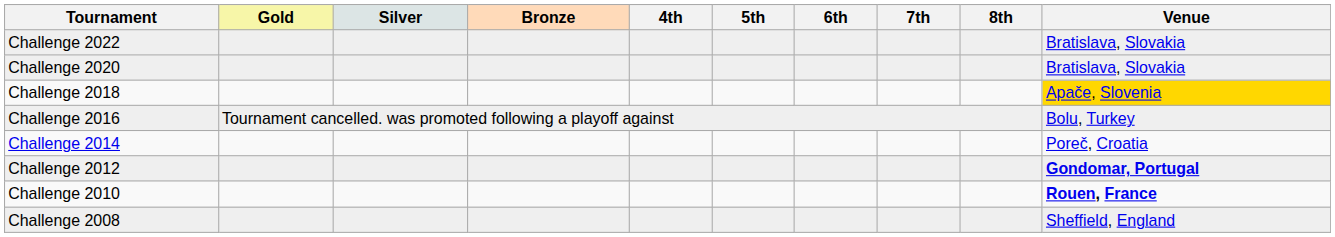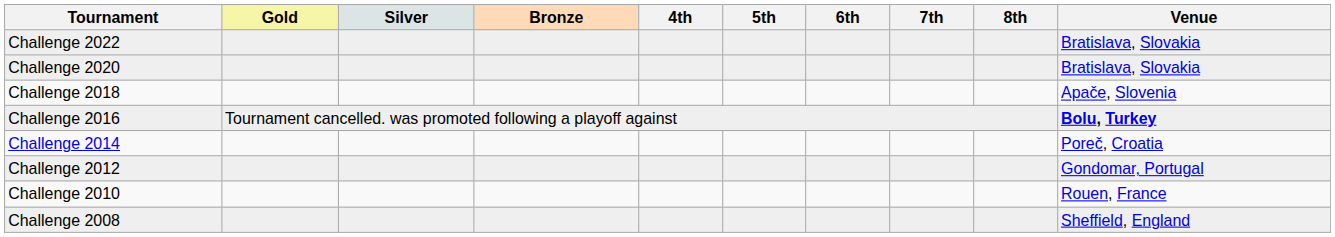(1104, 93) gold background -> (1119, 93) no background
(1090, 118) normal -> (1109, 118) bold
(1123, 169) bold -> (1132, 169) normal
(1101, 194) bold -> (1114, 194) normal
